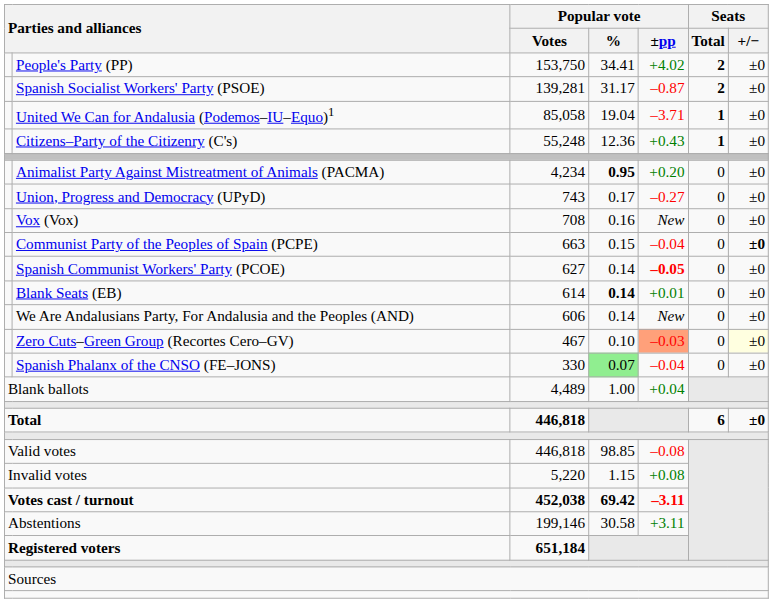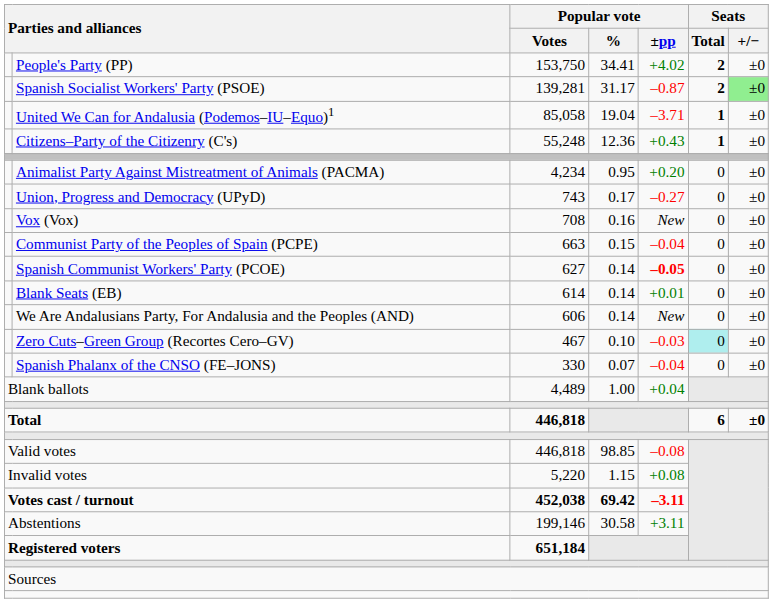(757, 88) no background -> (757, 88) lightgreen background
(621, 172) bold -> (621, 172) normal
(757, 244) bold -> (757, 244) normal
(621, 292) bold -> (621, 292) normal
(667, 341) lightsalmon background -> (667, 341) no background
(721, 341) no background -> (721, 341) paleturquoise background
(757, 341) lightyellow background -> (757, 341) no background
(621, 365) lightgreen background -> (621, 365) no background
